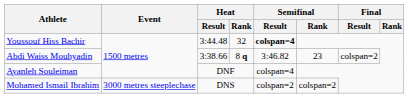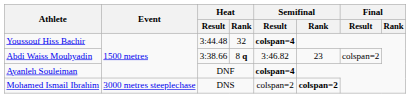(275, 71) normal -> (275, 71) bold
(317, 86) normal -> (318, 86) bold
